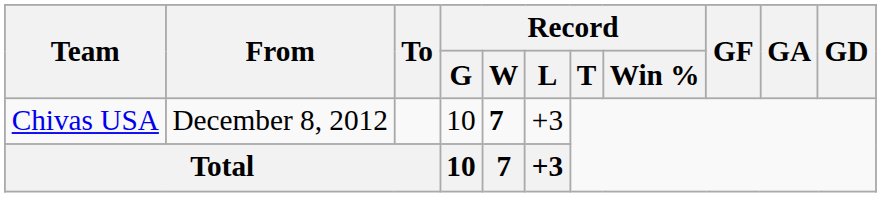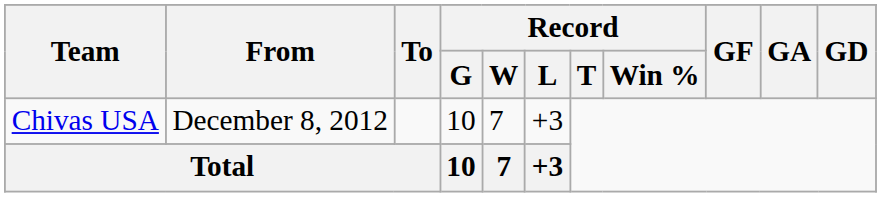(496, 120) bold -> (496, 120) normal
